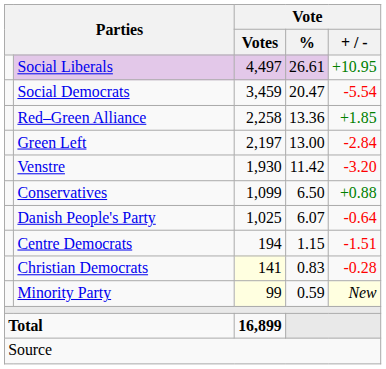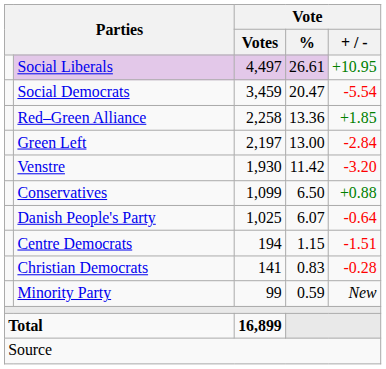(270, 268) lightyellow background -> (270, 268) no background
(274, 293) lightyellow background -> (274, 293) no background
(362, 293) lightyellow background -> (362, 293) no background
